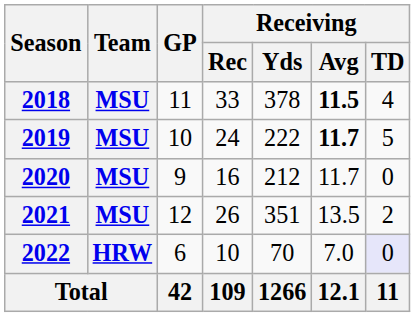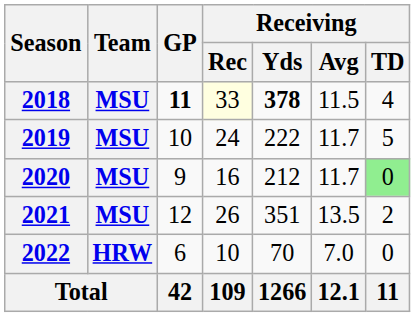(180, 100) normal -> (180, 100) bold
(227, 100) no background -> (227, 100) lightyellow background
(282, 100) normal -> (282, 100) bold
(339, 100) bold -> (339, 100) normal
(339, 138) bold -> (339, 138) normal
(388, 176) no background -> (388, 176) lightgreen background
(388, 253) lavender background -> (388, 253) no background
